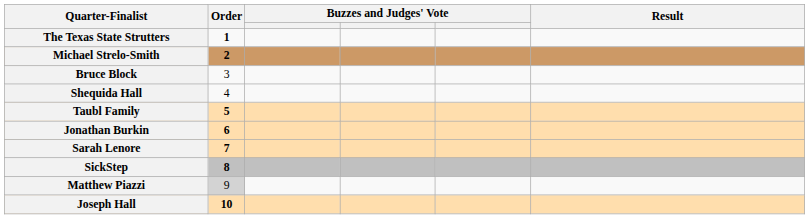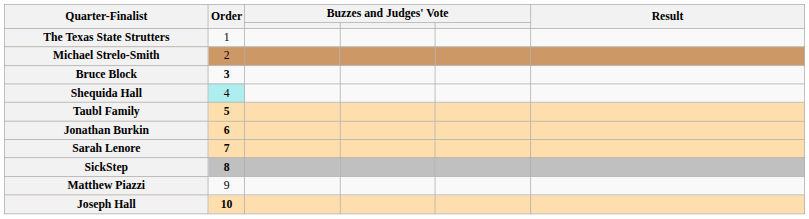(227, 37) bold -> (227, 37) normal
(227, 56) bold -> (227, 56) normal
(227, 74) normal -> (227, 74) bold
(227, 93) no background -> (227, 93) paleturquoise background
(227, 185) lightgrey background -> (227, 185) no background
